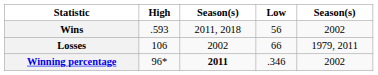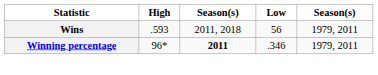(335, 29) 2002 -> (335, 29) 1979, 2011
- row: (72, 45)
(335, 62) 2002 -> (335, 45) 1979, 2011
